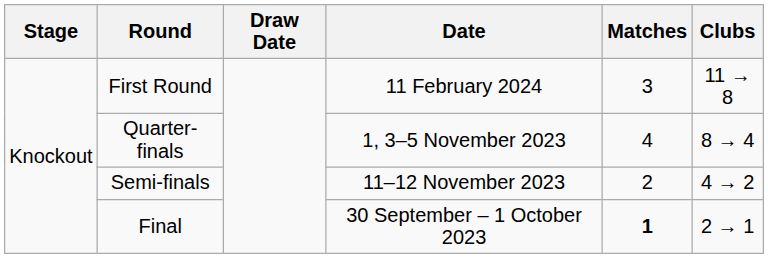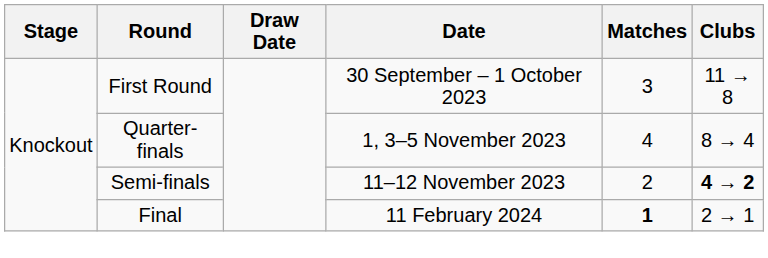(464, 85) 11 February 2024 -> (464, 85) 30 September – 1 October 2023
(728, 183) normal -> (728, 183) bold
(464, 225) 30 September – 1 October 2023 -> (464, 214) 11 February 2024
